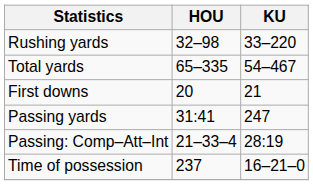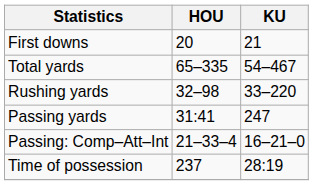rows swapped: (48, 92) <-> (58, 42)
(264, 141) 28:19 -> (275, 141) 16–21–0
(275, 166) 16–21–0 -> (264, 166) 28:19
